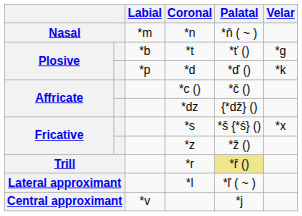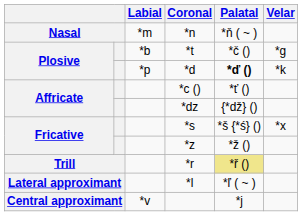(239, 51) *ť () -> (239, 51) *č ()
(239, 70) normal -> (239, 70) bold
(239, 88) *č () -> (239, 88) *ť ()
